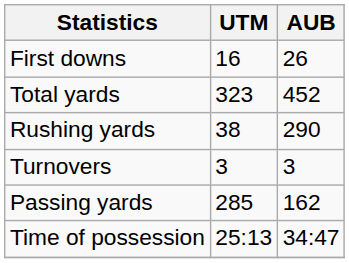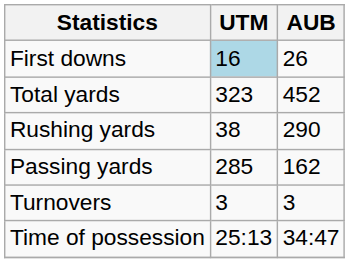(228, 58) no background -> (228, 58) lightblue background
rows swapped: (81, 202) <-> (61, 166)
